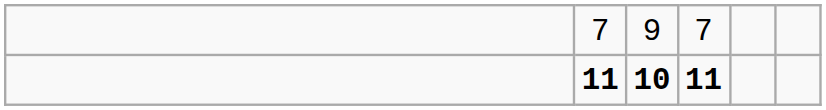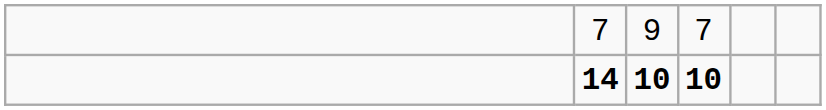(600, 81) 11 -> (600, 81) 14
(704, 81) 11 -> (704, 81) 10
